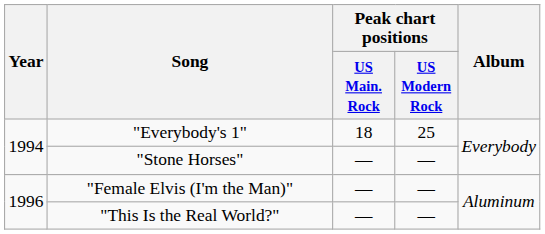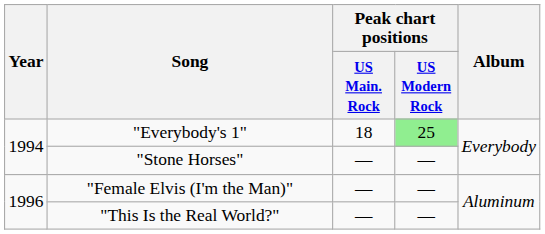(426, 132) no background -> (426, 132) lightgreen background
